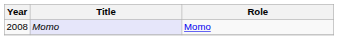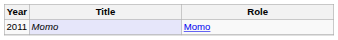(17, 27) 2008 -> (17, 27) 2011
